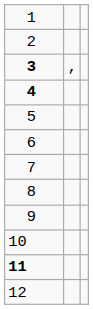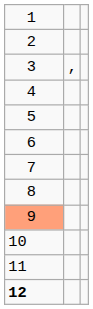(22, 67) bold -> (22, 67) normal
(22, 92) bold -> (22, 92) normal
(22, 217) no background -> (22, 217) lightsalmon background
(17, 267) bold -> (17, 267) normal
(17, 292) normal -> (17, 292) bold
